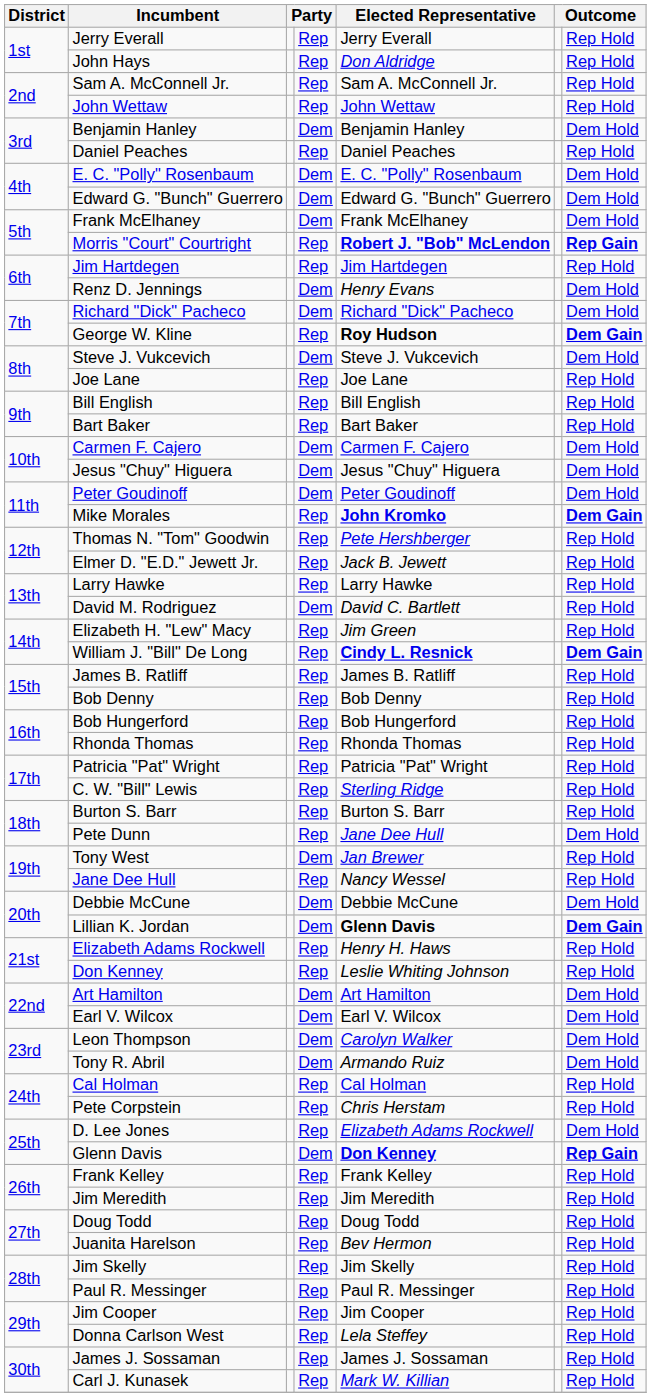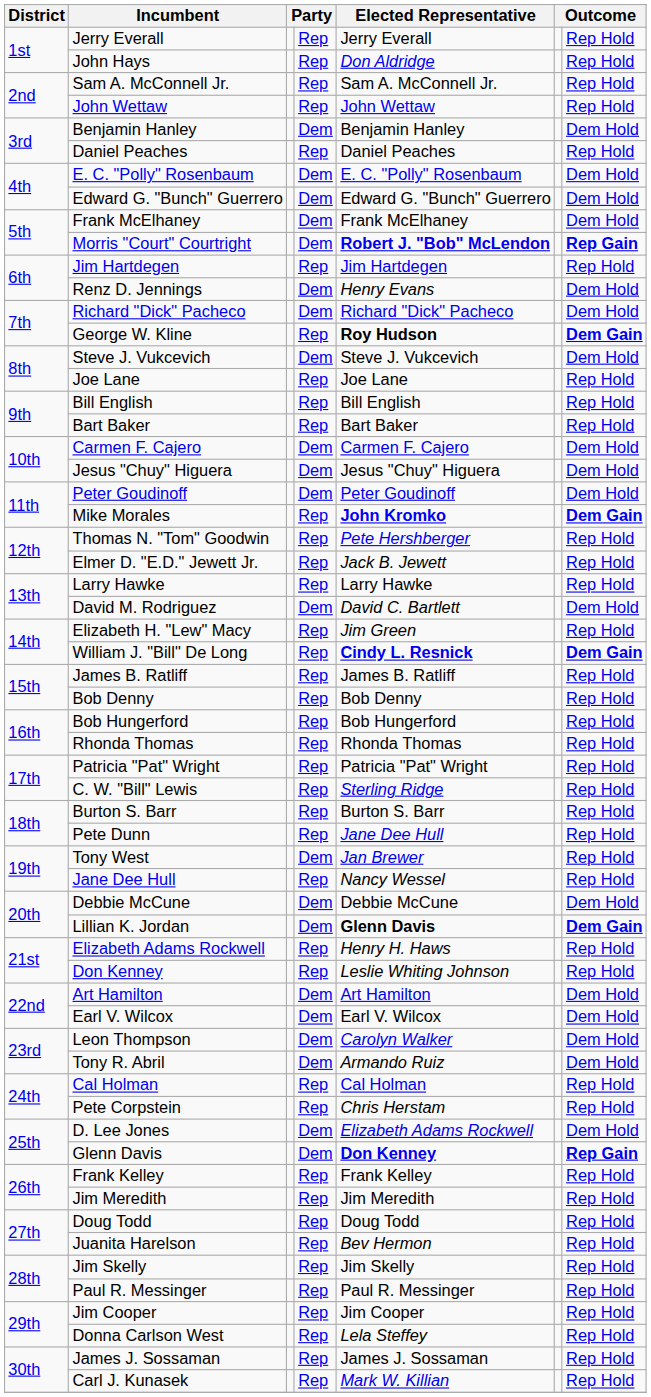(313, 243) Rep -> (315, 243) Dem
(600, 607) Rep Hold -> (603, 607) Dem Hold
(603, 834) Dem Hold -> (600, 834) Rep Hold
(313, 1130) Rep -> (315, 1130) Dem
